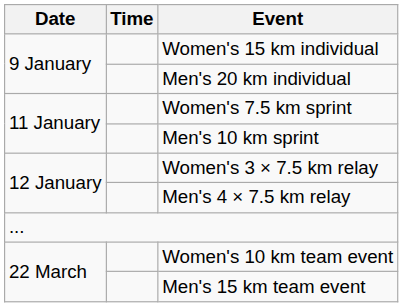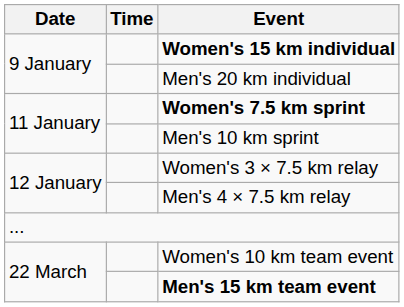(270, 49) normal -> (279, 49) bold
(257, 108) normal -> (264, 108) bold
(264, 286) normal -> (269, 286) bold
